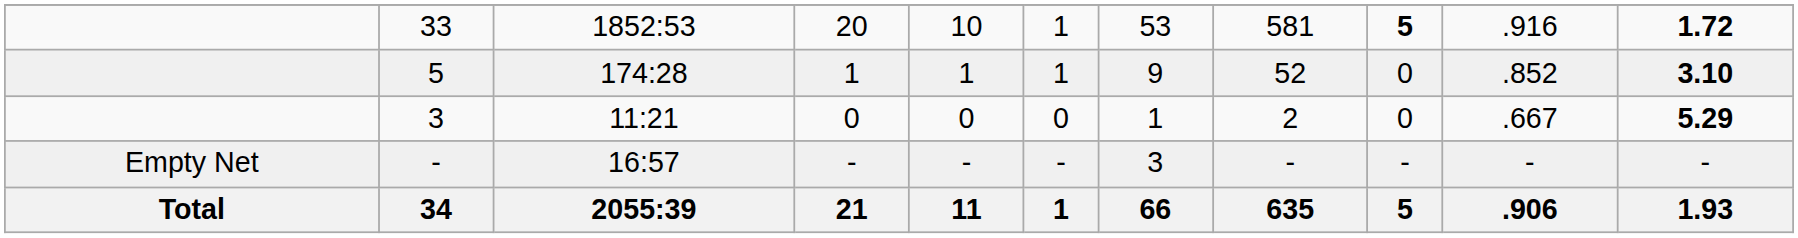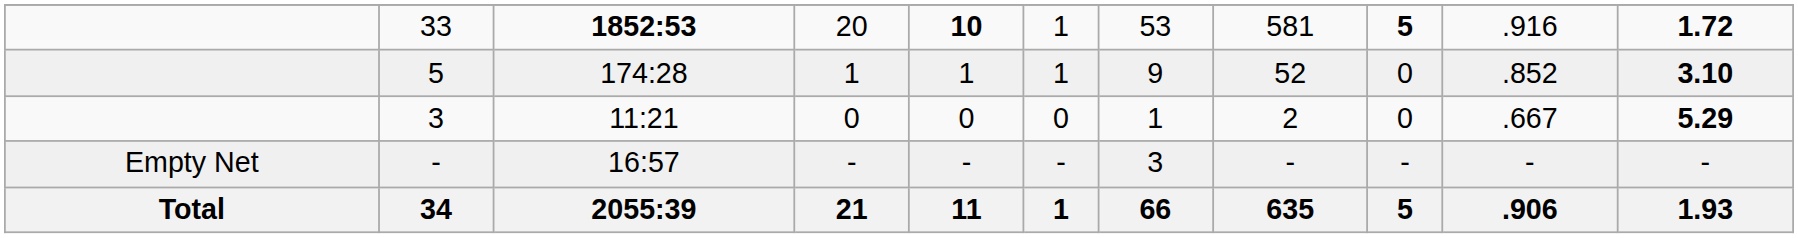(644, 27) normal -> (644, 27) bold
(966, 27) normal -> (966, 27) bold
